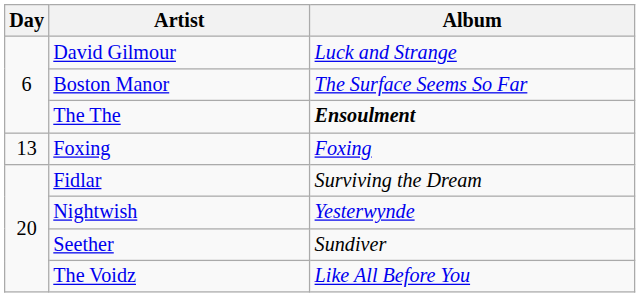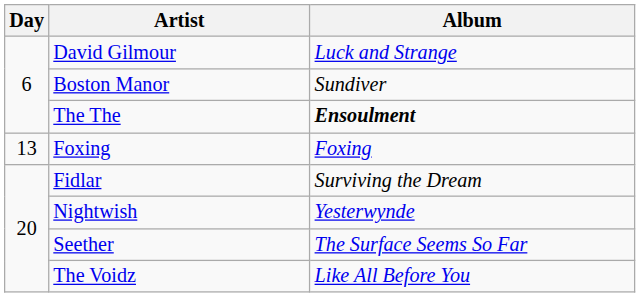(421, 84) The Surface Seems So Far -> (350, 84) Sundiver
(350, 244) Sundiver -> (421, 244) The Surface Seems So Far
